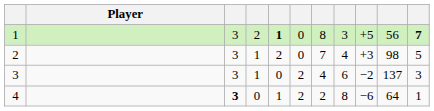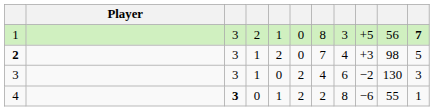(279, 34) bold -> (279, 34) normal
(15, 55) normal -> (15, 55) bold
(392, 75) 137 -> (392, 75) 130
(392, 95) 64 -> (392, 95) 55
